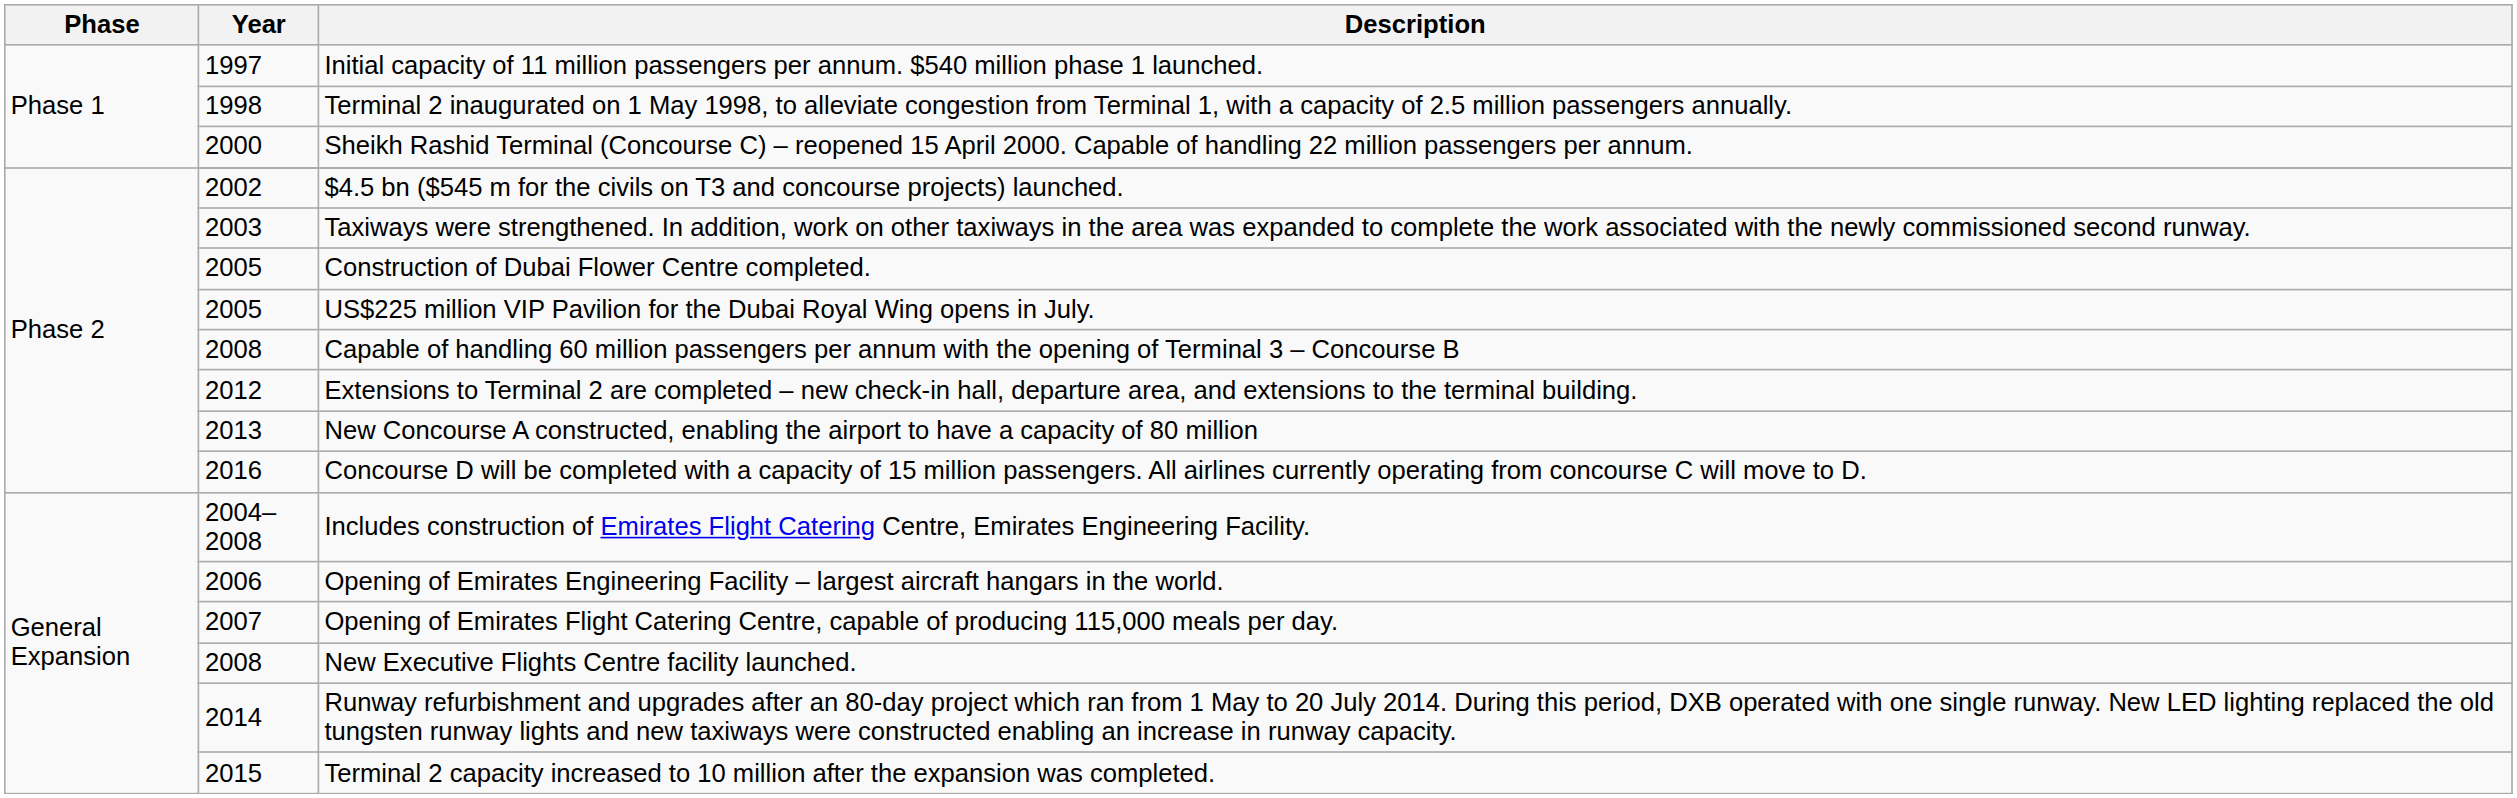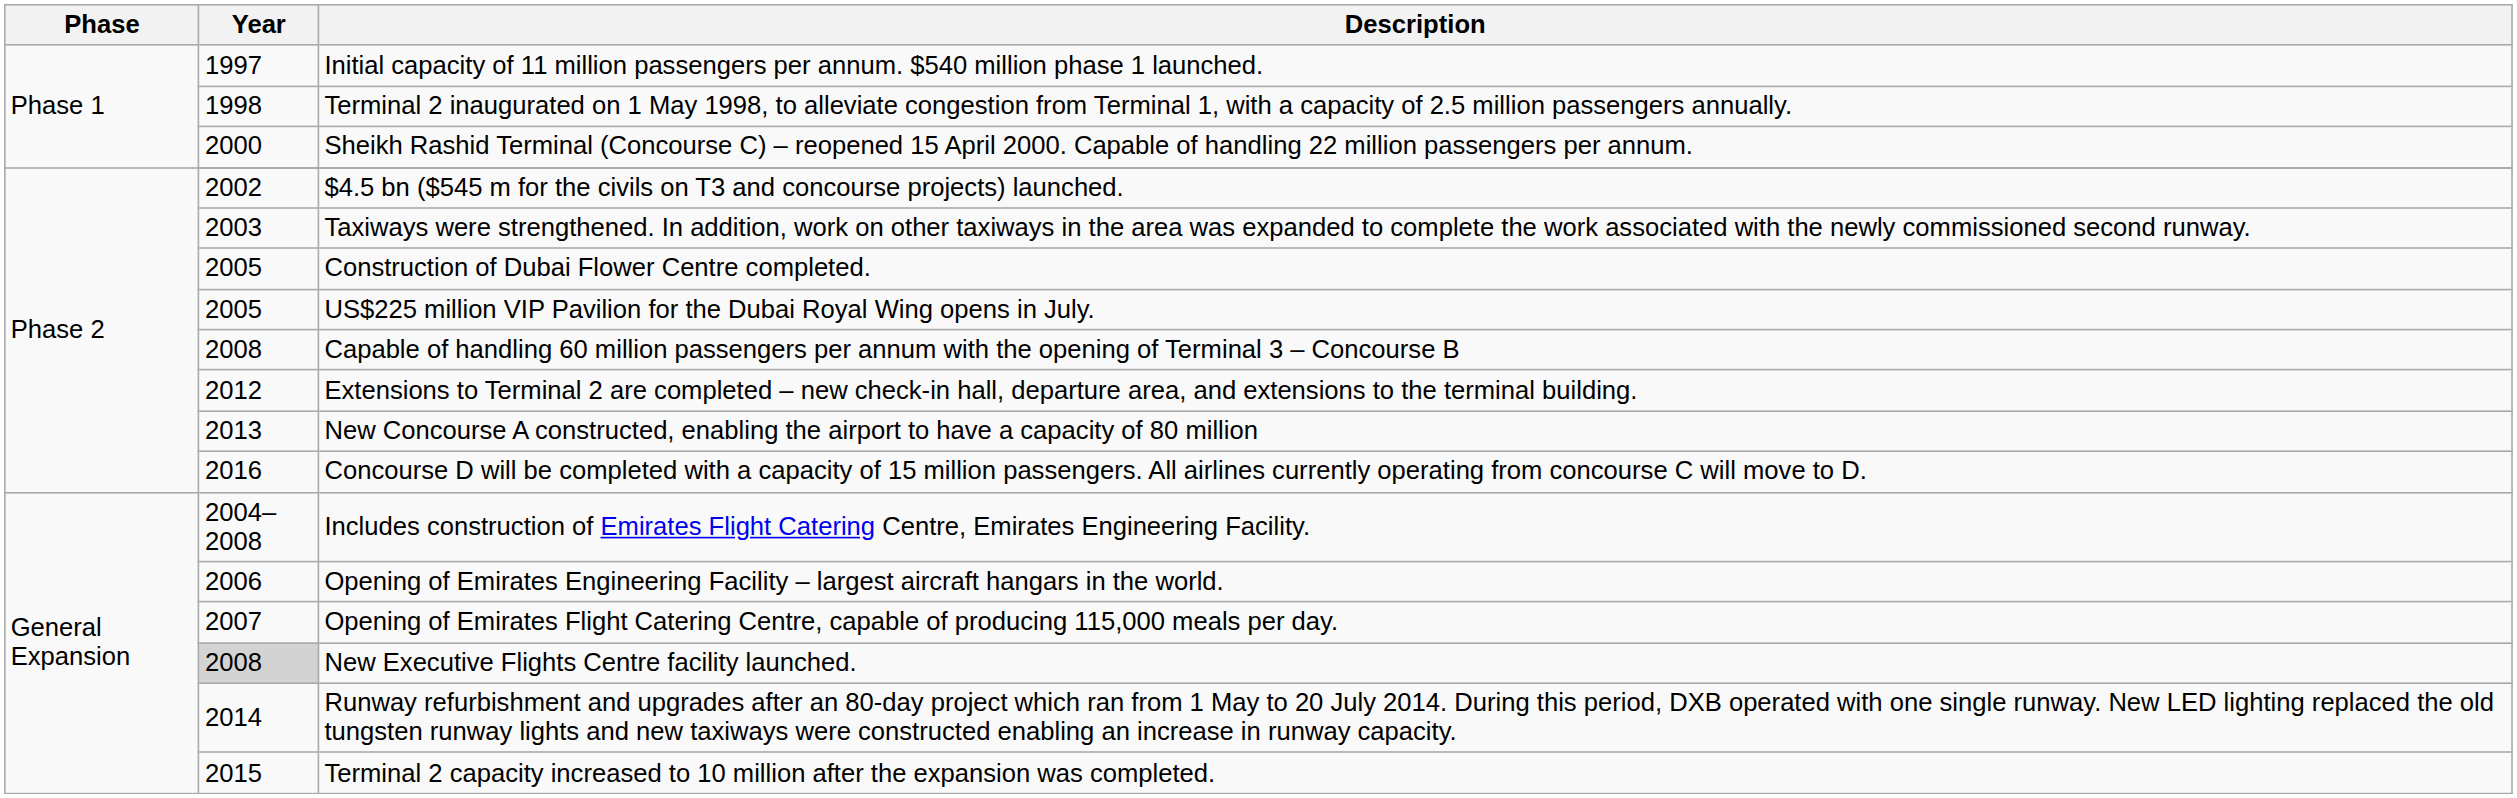(233, 662) no background -> (233, 662) lightgrey background
